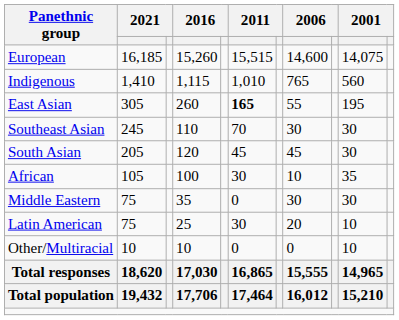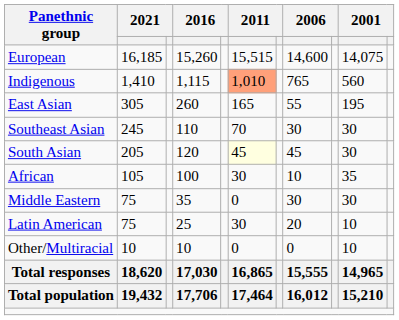(248, 81) no background -> (248, 81) lightsalmon background
(243, 104) bold -> (243, 104) normal
(239, 152) no background -> (239, 152) lightyellow background
